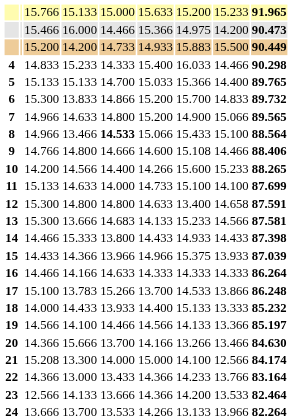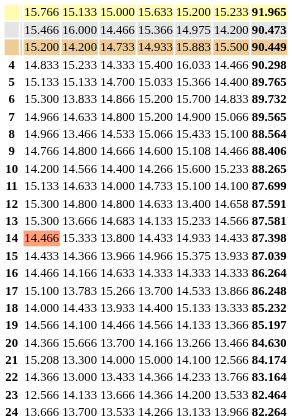(118, 134) bold -> (118, 134) normal
(42, 238) no background -> (42, 238) lightsalmon background
